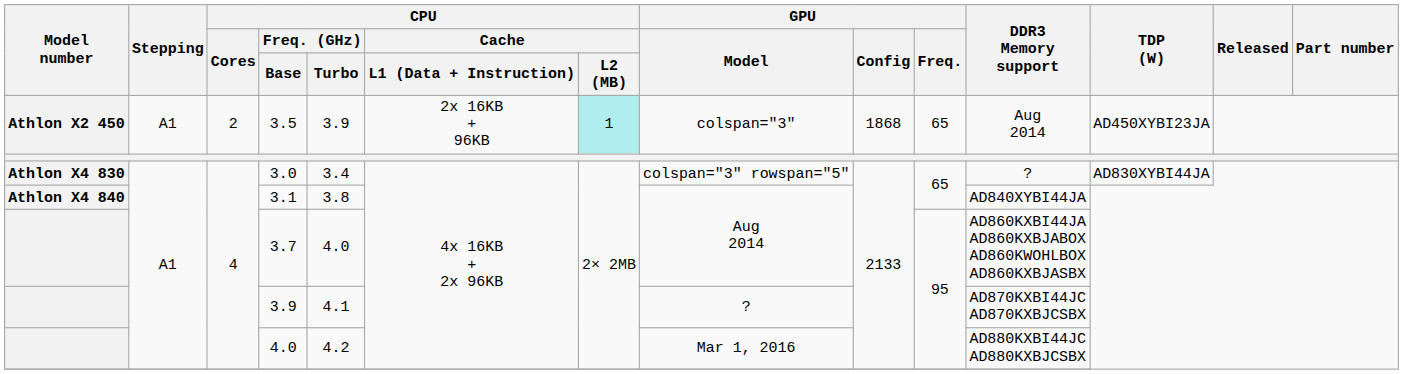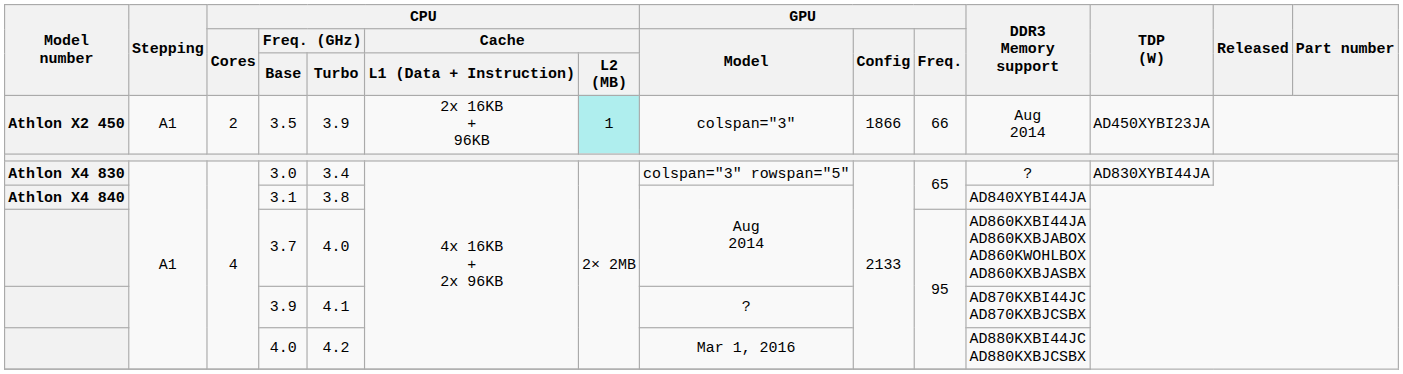(883, 124) 1868 -> (883, 124) 1866
(940, 124) 65 -> (940, 124) 66
